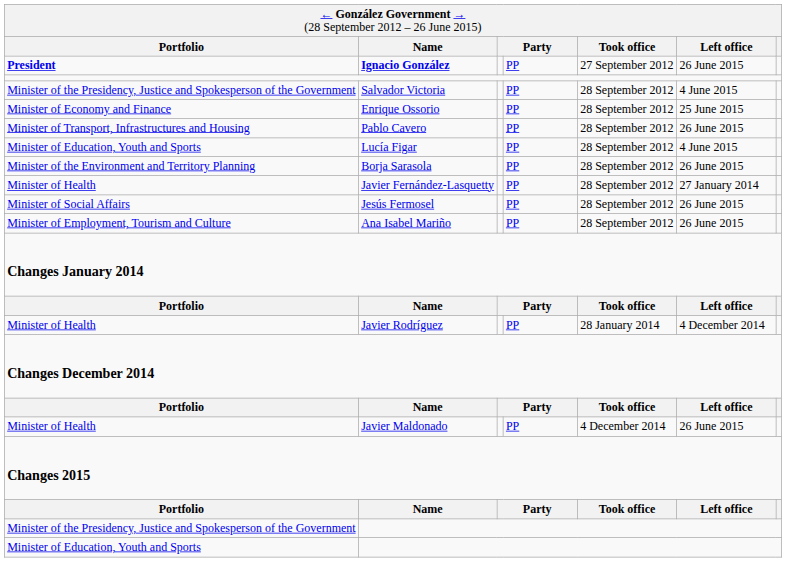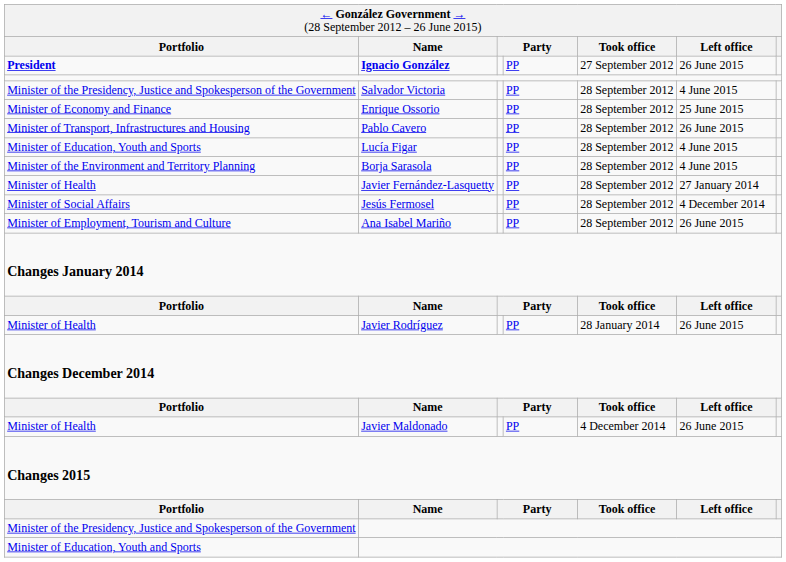(711, 166) 26 June 2015 -> (708, 166) 4 June 2015
(711, 204) 26 June 2015 -> (722, 204) 4 December 2014
(722, 325) 4 December 2014 -> (711, 325) 26 June 2015
